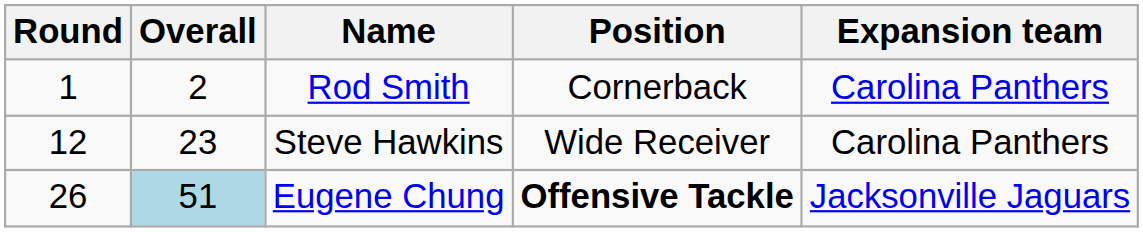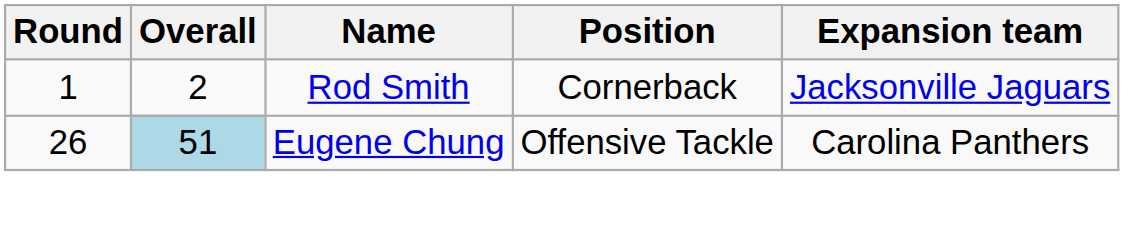(970, 87) Carolina Panthers -> (950, 87) Jacksonville Jaguars
- row: (389, 142)
(657, 197) bold -> (647, 142) normal
(970, 197) Jacksonville Jaguars -> (950, 142) Carolina Panthers
